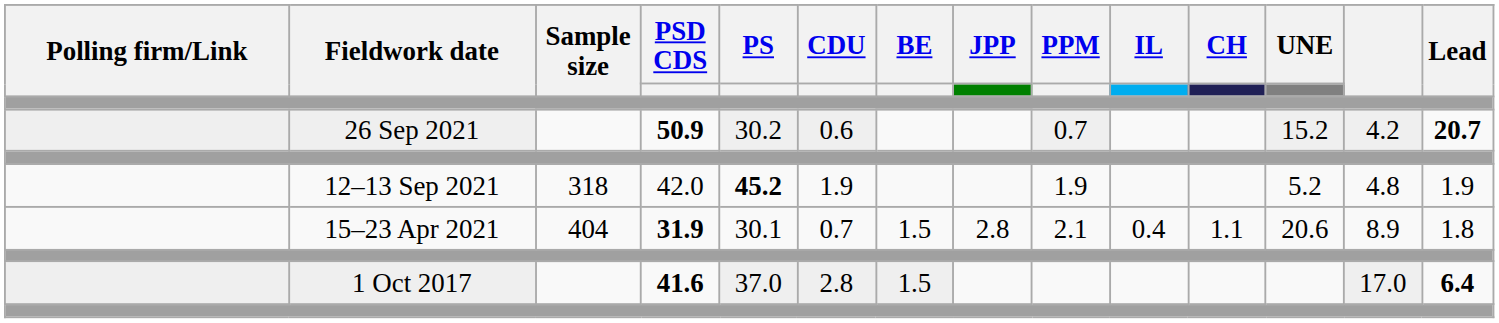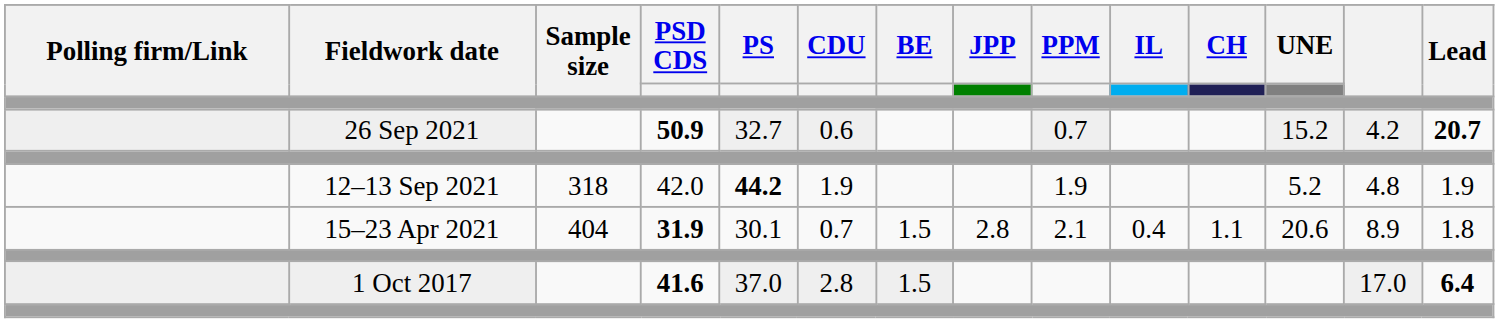(758, 130) 30.2 -> (758, 130) 32.7
(758, 186) 45.2 -> (758, 186) 44.2
